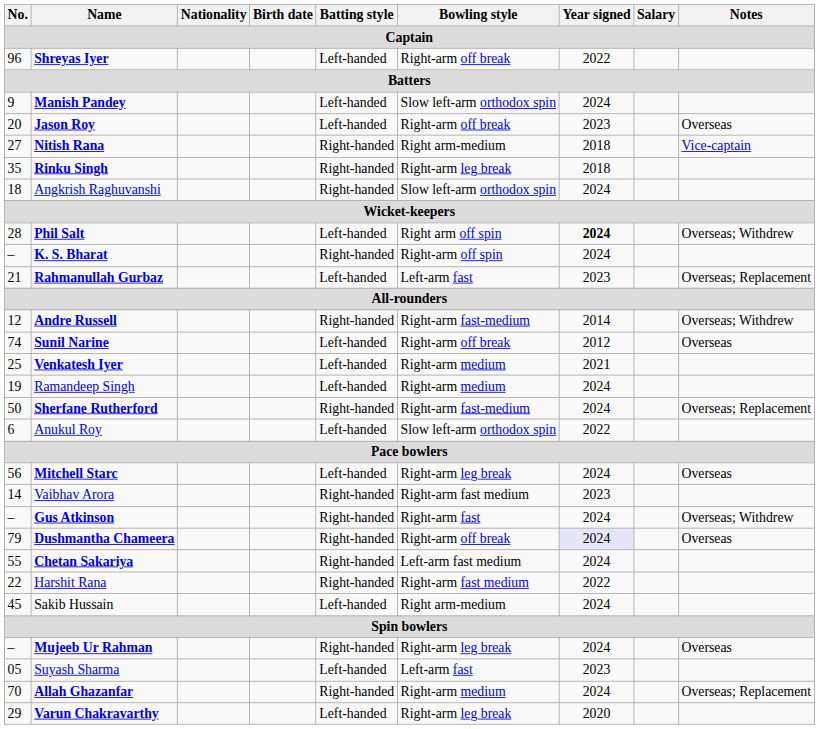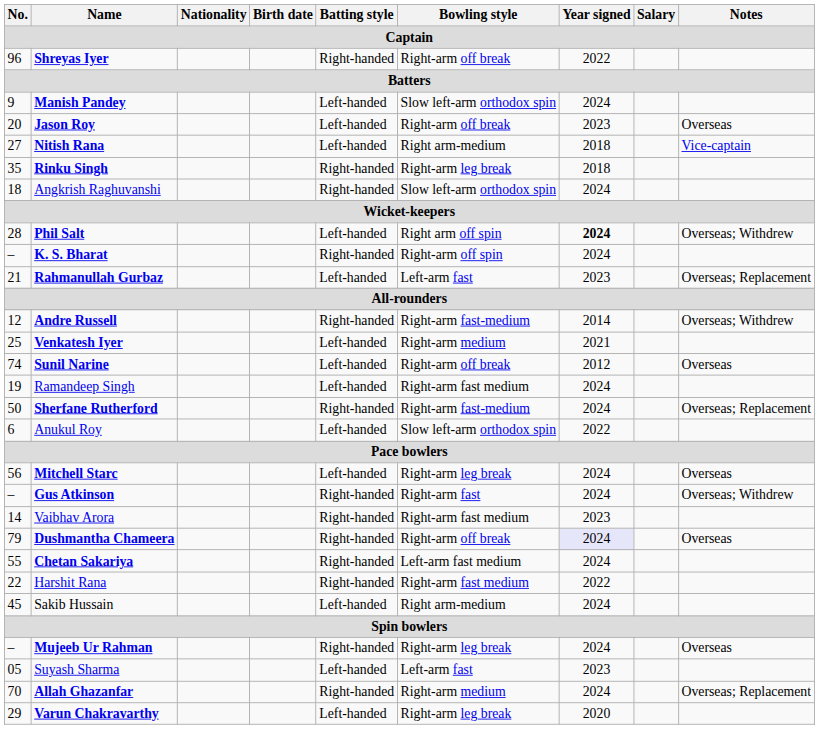(353, 59) Left-handed -> (357, 59) Right-handed
(357, 146) Right-handed -> (353, 146) Left-handed
rows swapped: (71, 342) <-> (78, 364)
(453, 386) Right-arm medium -> (465, 386) Right-arm fast medium
rows swapped: (74, 495) <-> (74, 517)
